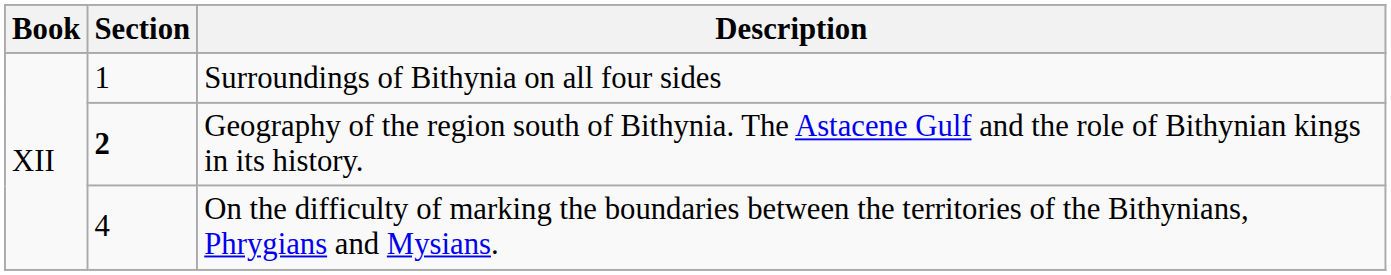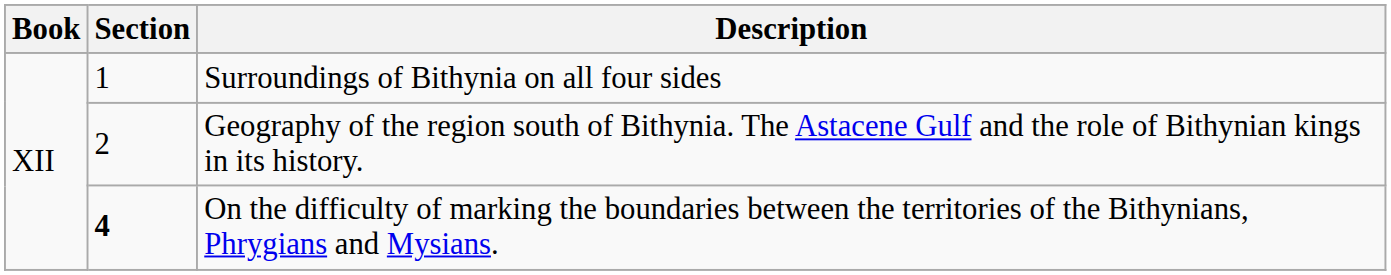(102, 143) bold -> (102, 143) normal
(102, 226) normal -> (102, 226) bold
